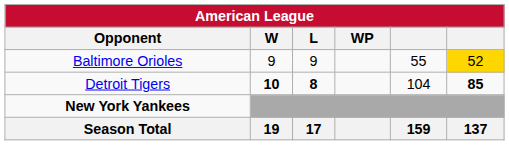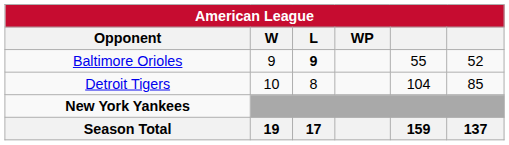(314, 61) normal -> (314, 61) bold
(476, 61) gold background -> (476, 61) no background
(271, 84) bold -> (271, 84) normal
(314, 84) bold -> (314, 84) normal
(476, 84) bold -> (476, 84) normal
